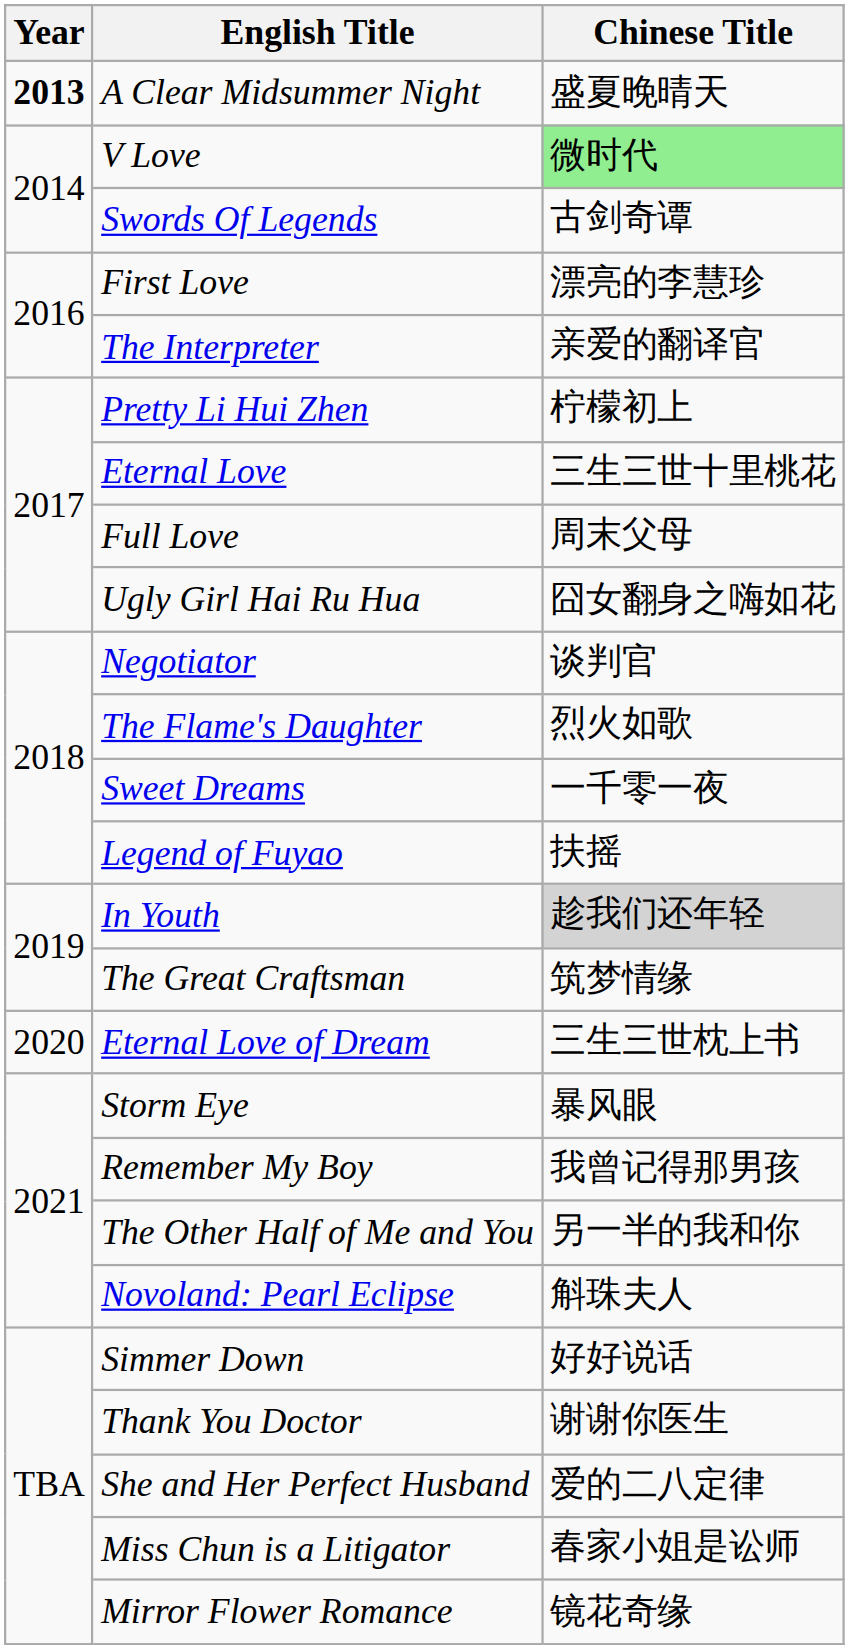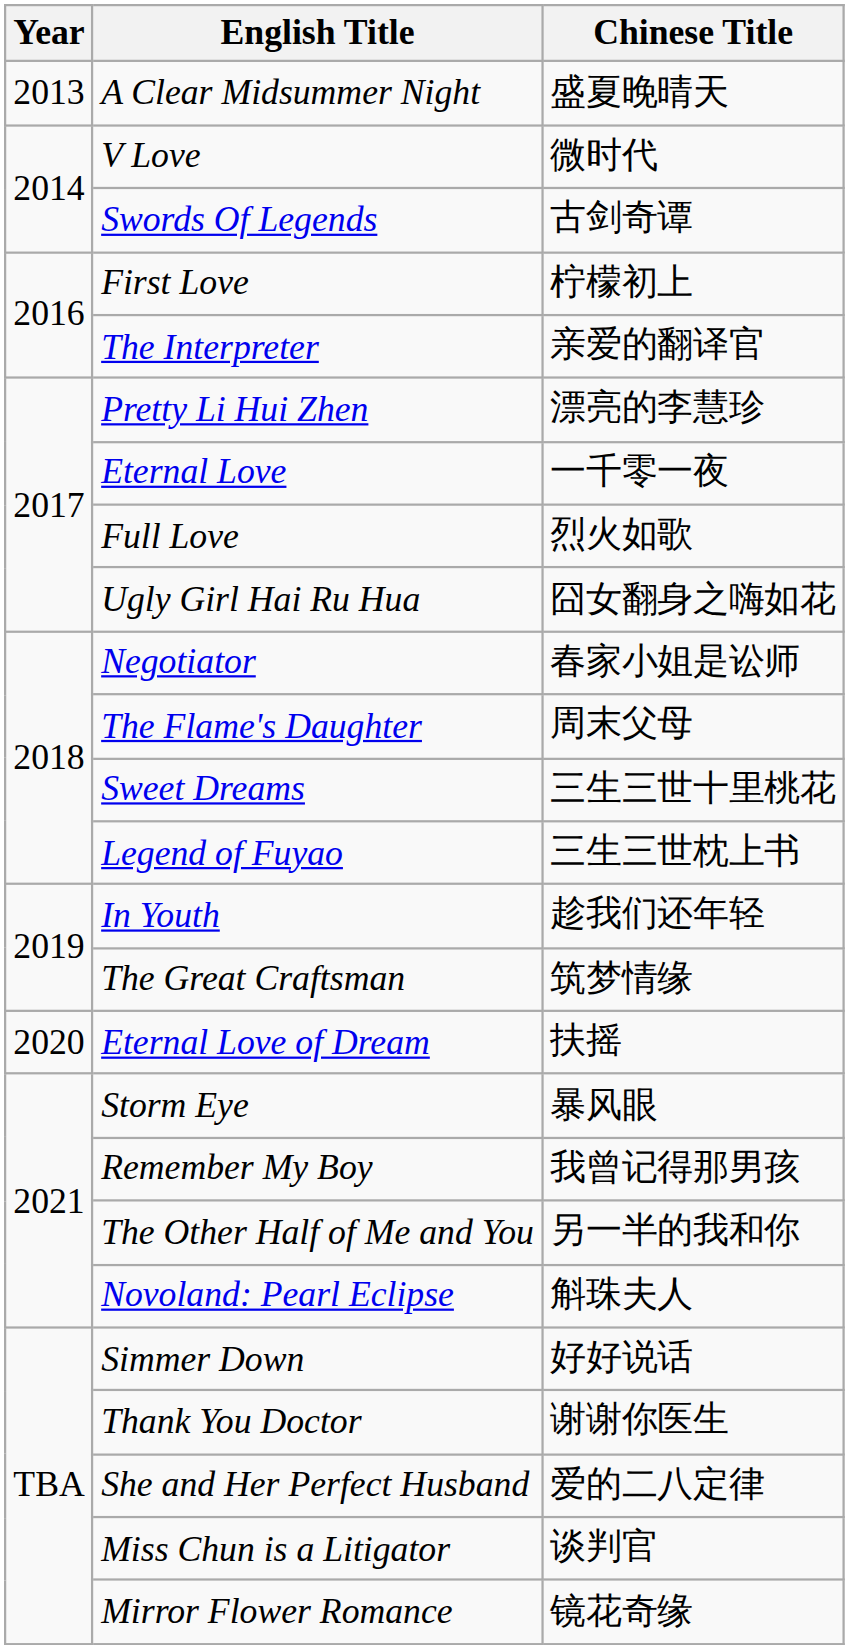(49, 92) bold -> (49, 92) normal
(604, 154) lightgreen background -> (604, 154) no background
(657, 281) 漂亮的李慧珍 -> (622, 281) 柠檬初上
(622, 407) 柠檬初上 -> (657, 407) 漂亮的李慧珍
(693, 471) 三生三世十里桃花 -> (640, 471) 一千零一夜
(622, 534) 周末父母 -> (622, 534) 烈火如歌
(604, 661) 谈判官 -> (675, 661) 春家小姐是讼师
(622, 724) 烈火如歌 -> (622, 724) 周末父母
(640, 787) 一千零一夜 -> (693, 787) 三生三世十里桃花
(586, 850) 扶摇 -> (675, 850) 三生三世枕上书
(657, 914) lightgrey background -> (657, 914) no background
(675, 1040) 三生三世枕上书 -> (586, 1040) 扶摇
(675, 1546) 春家小姐是讼师 -> (604, 1546) 谈判官
